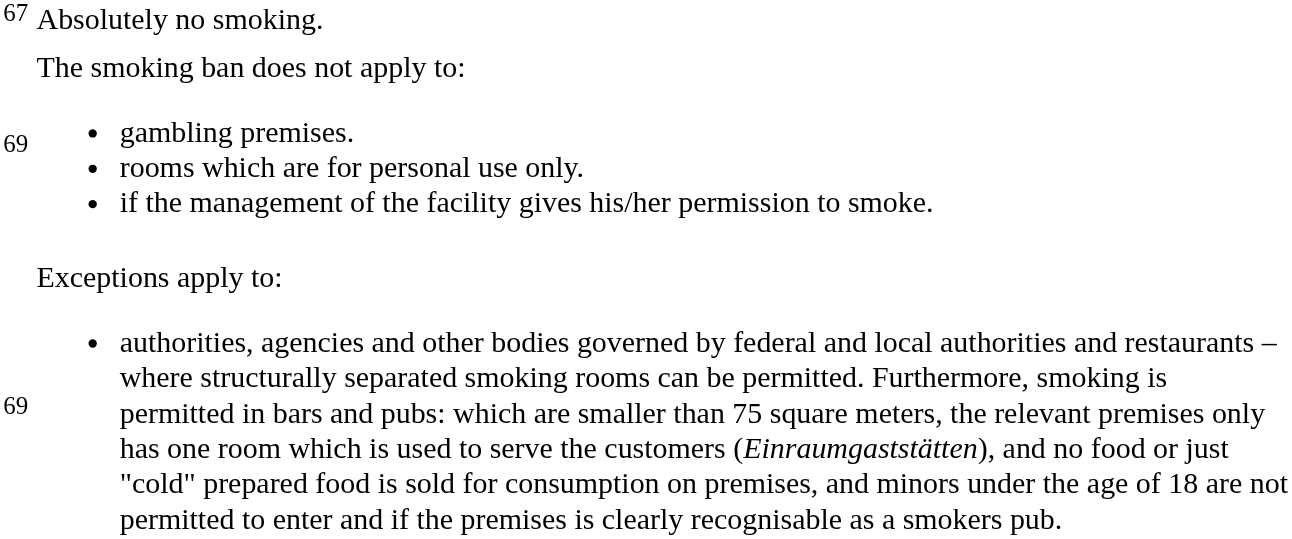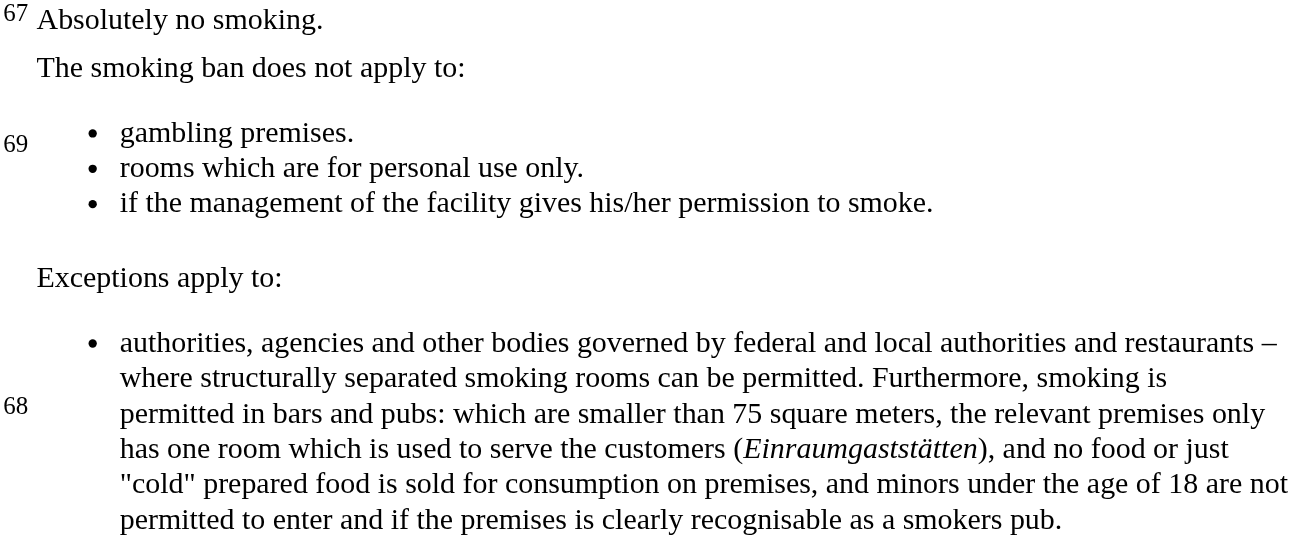(16, 406) 69 -> (16, 406) 68
